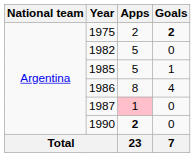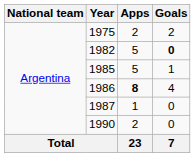(171, 32) bold -> (171, 32) normal
(171, 50) normal -> (171, 50) bold
(135, 87) normal -> (135, 87) bold
(135, 106) pink background -> (135, 106) no background
(135, 124) bold -> (135, 124) normal
